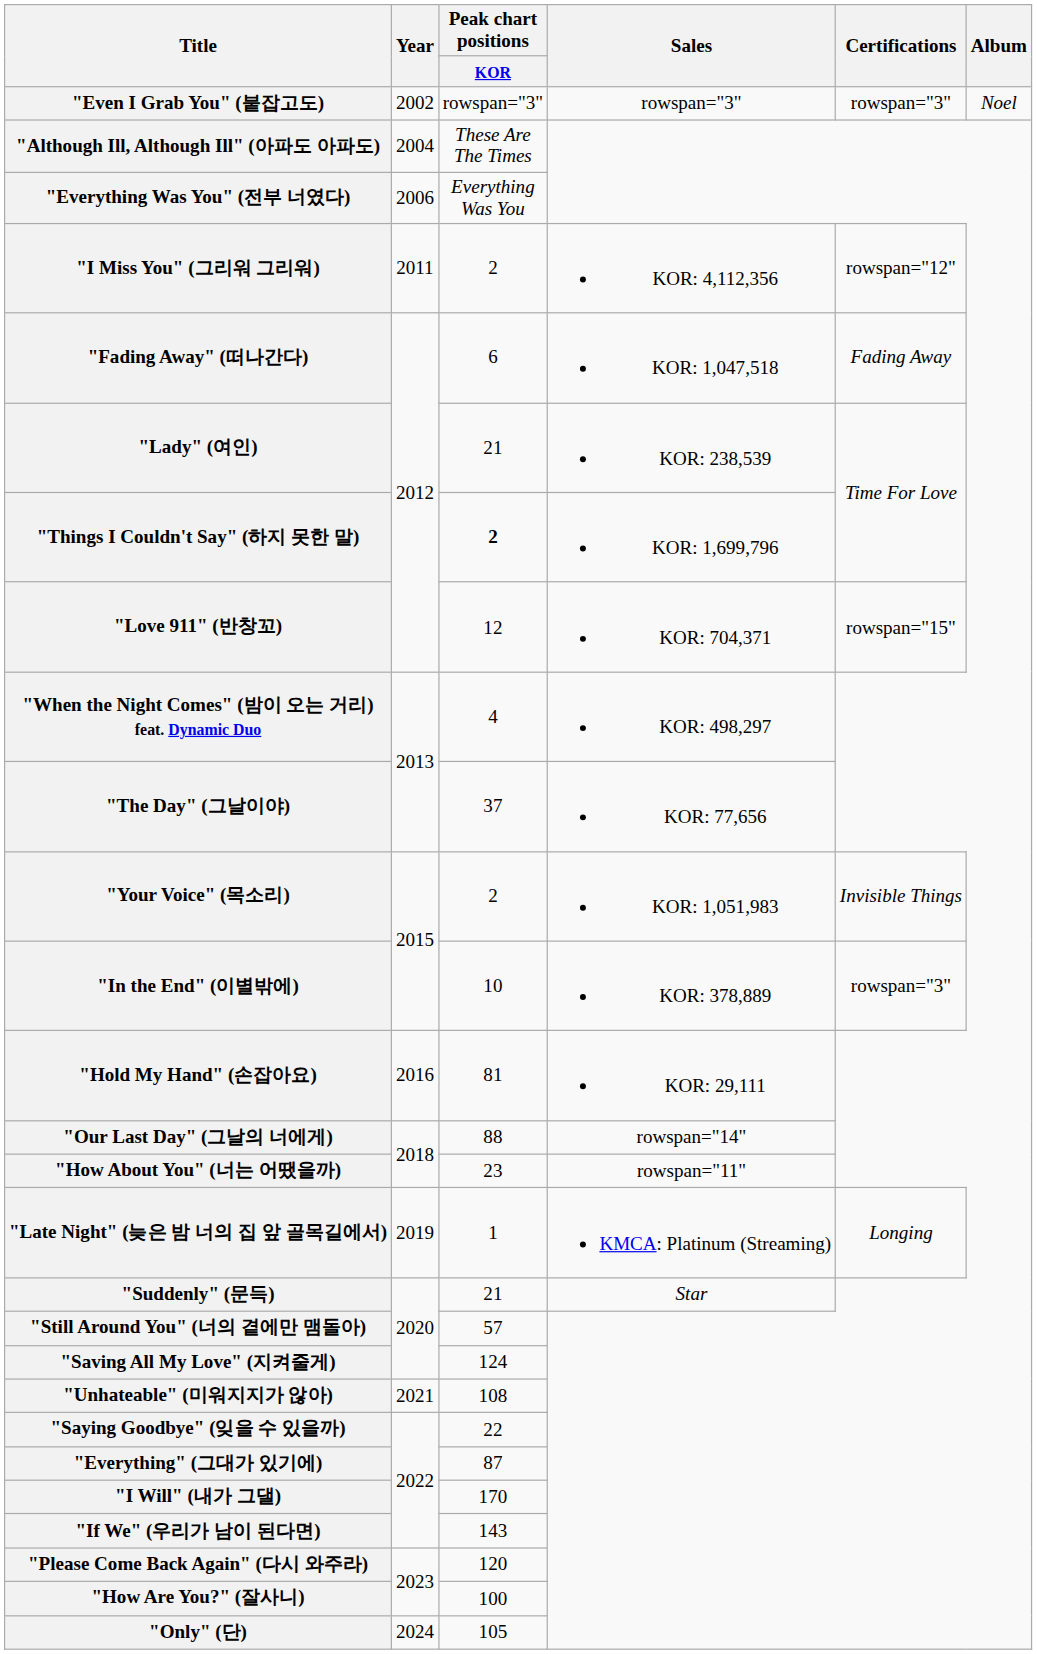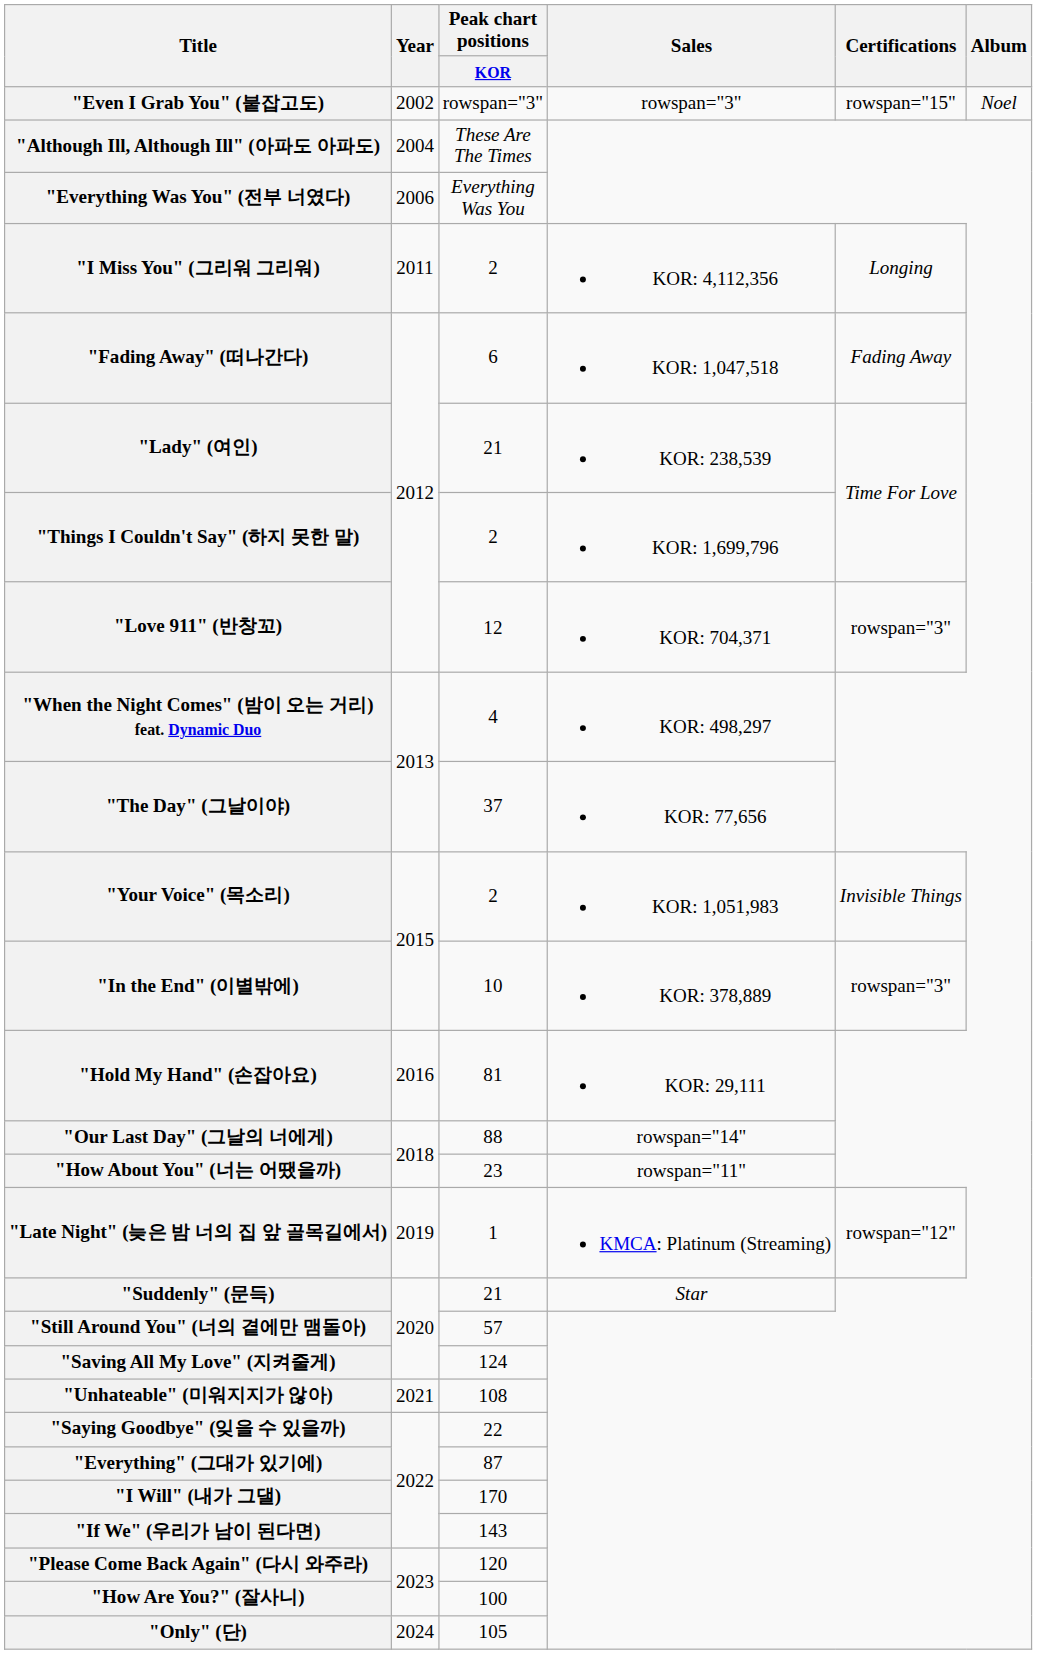(901, 103) rowspan="3" -> (901, 103) rowspan="15"
(901, 268) rowspan="12" -> (901, 268) Longing
(493, 537) bold -> (493, 537) normal
(901, 626) rowspan="15" -> (901, 626) rowspan="3"
(901, 1232) Longing -> (901, 1232) rowspan="12"
